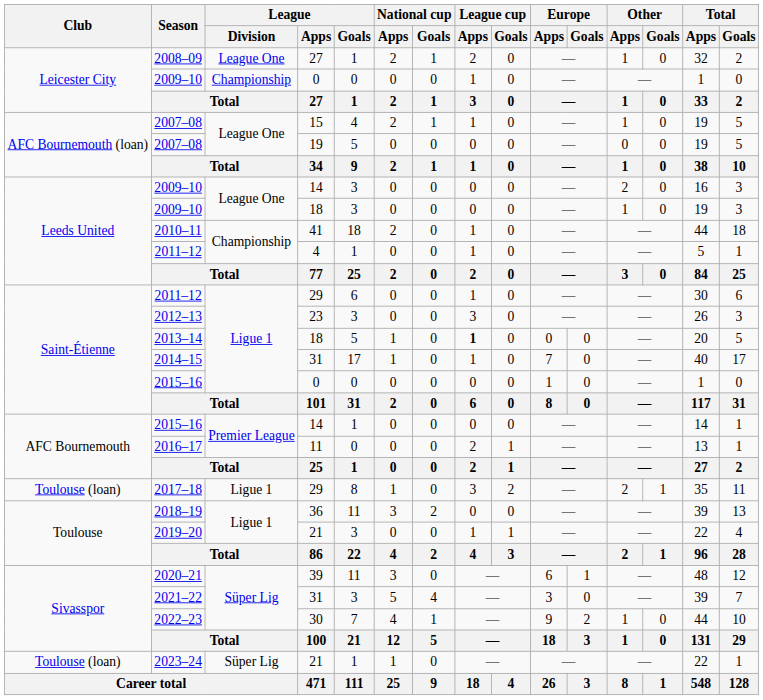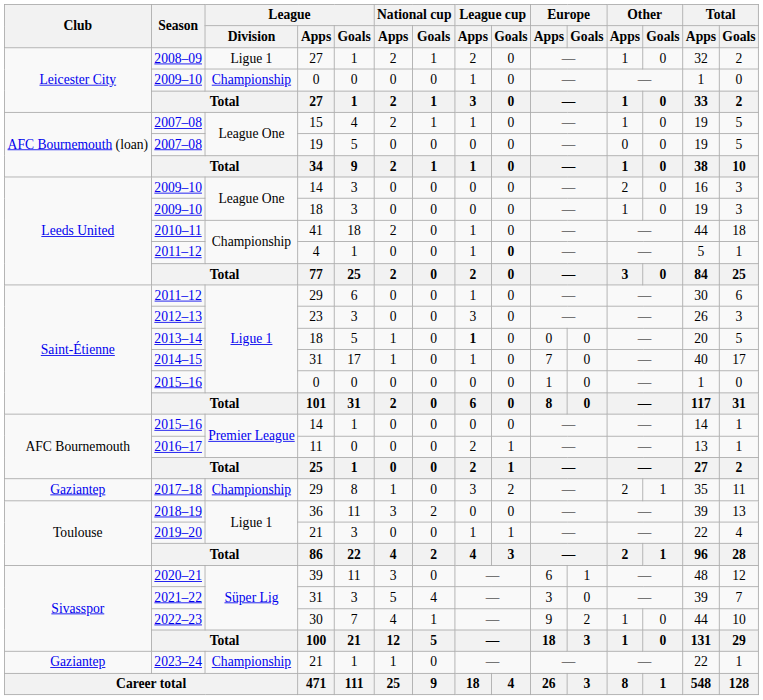(251, 58) League One -> (251, 58) Ligue 1
(511, 252) normal -> (511, 252) bold
(78, 489) Toulouse (loan) -> (78, 489) Gaziantep
(251, 489) Ligue 1 -> (251, 489) Championship
(78, 662) Toulouse (loan) -> (78, 662) Gaziantep
(251, 662) Süper Lig -> (251, 662) Championship
